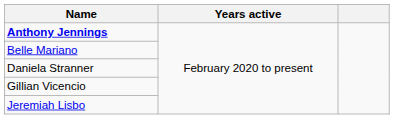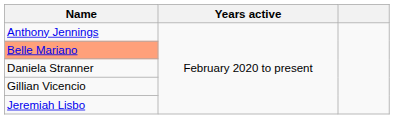(57, 32) bold -> (53, 32) normal
(42, 50) no background -> (42, 50) lightsalmon background
